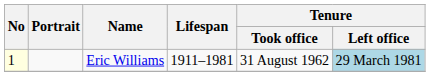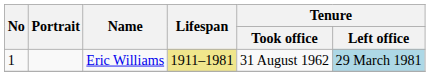(11, 60) lightyellow background -> (11, 60) no background
(202, 60) no background -> (202, 60) khaki background
